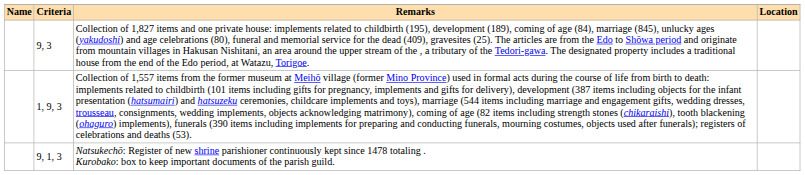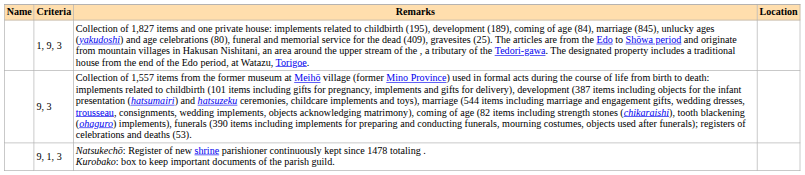(44, 45) 9, 3 -> (49, 45) 1, 9, 3
(49, 106) 1, 9, 3 -> (44, 106) 9, 3
